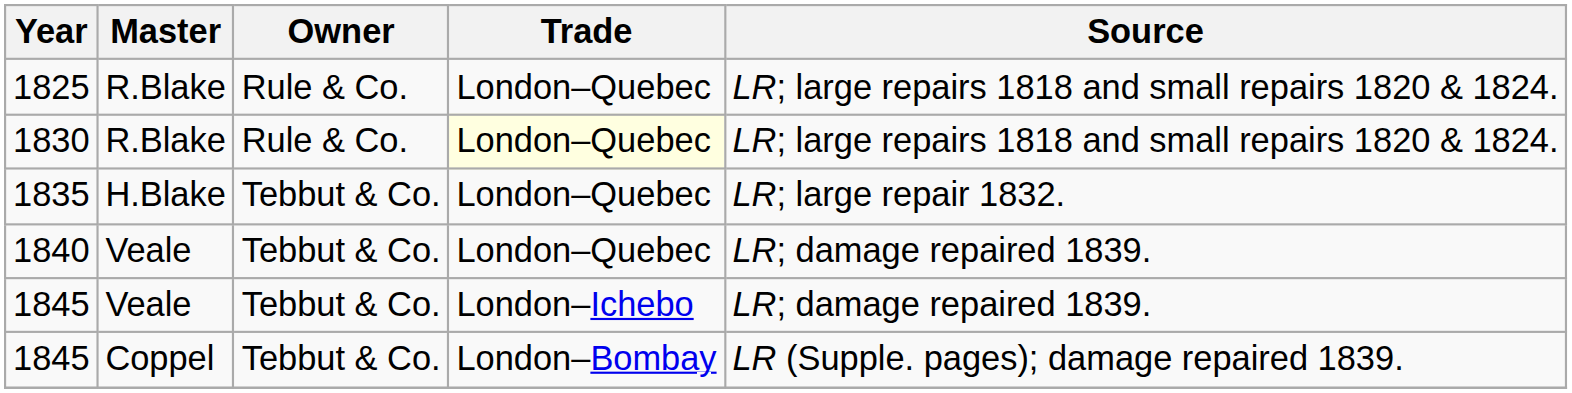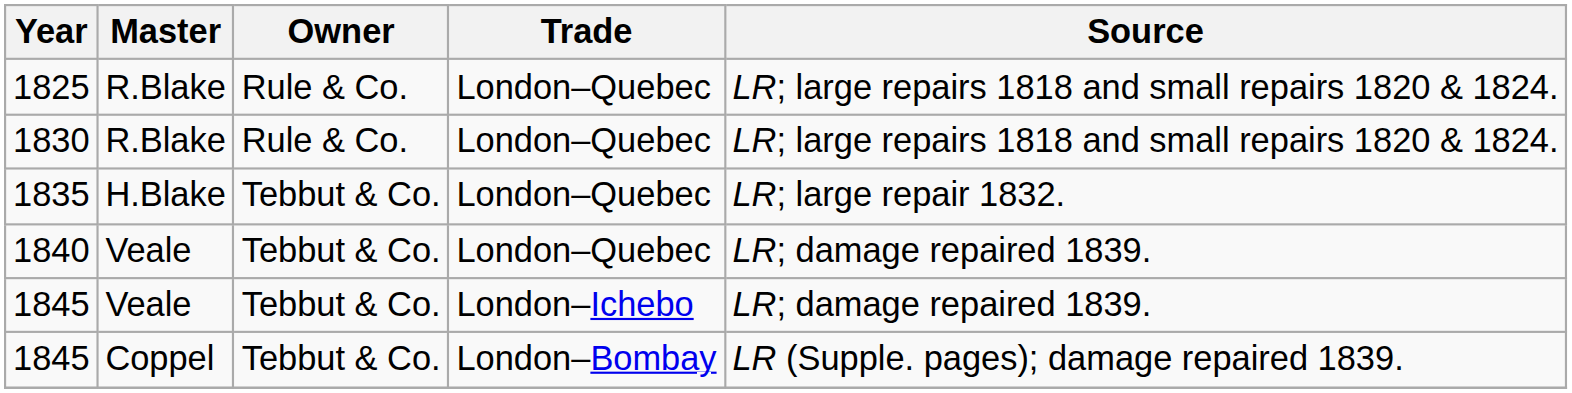(584, 140) lightyellow background -> (584, 140) no background
